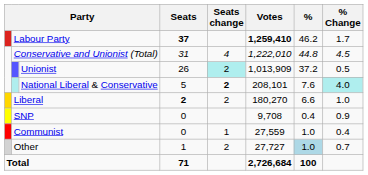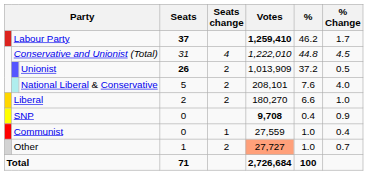(184, 69) normal -> (184, 69) bold
(226, 69) paleturquoise background -> (226, 69) no background
(226, 85) bold -> (226, 85) normal
(343, 85) paleturquoise background -> (343, 85) no background
(184, 100) bold -> (184, 100) normal
(270, 116) normal -> (270, 116) bold
(270, 147) no background -> (270, 147) lightsalmon background
(308, 147) lightblue background -> (308, 147) no background
